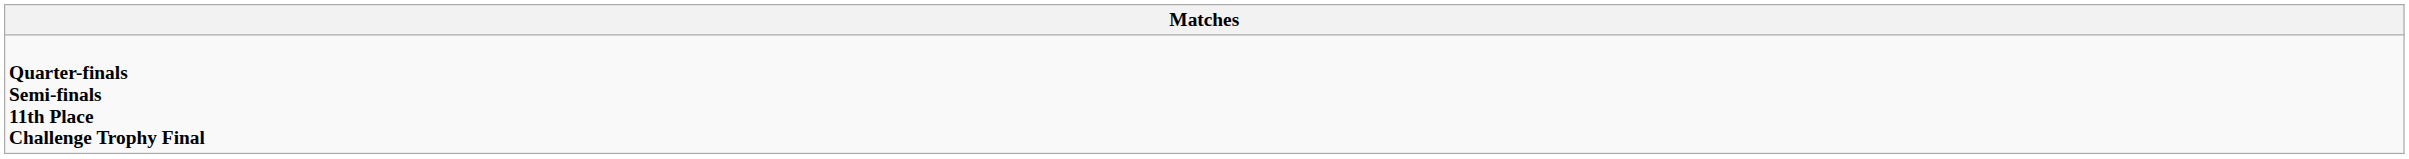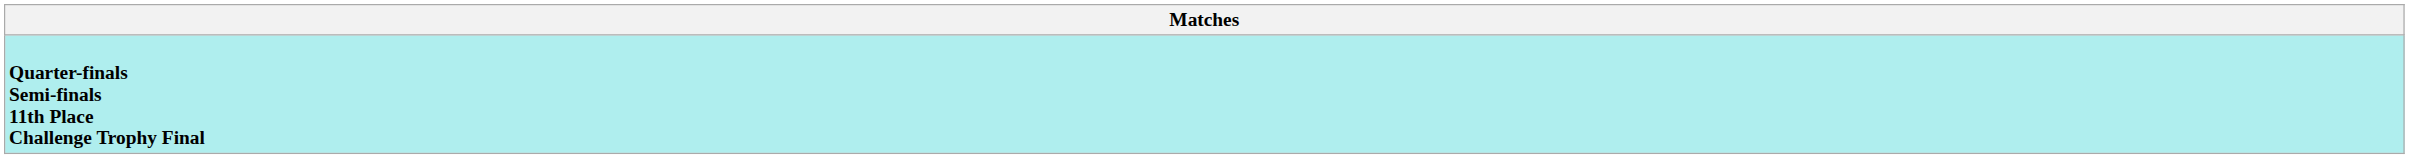(107, 105) no background -> (107, 105) paleturquoise background
